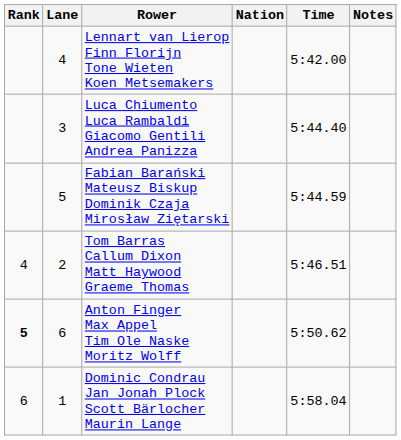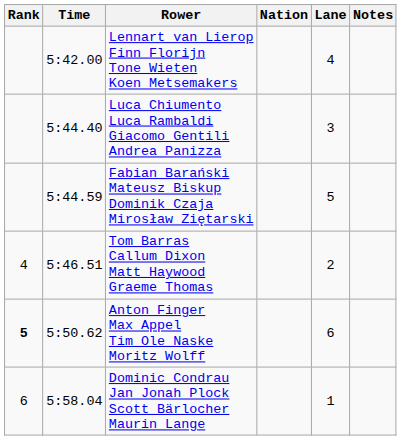columns swapped: (62, 15) <-> (318, 15)
